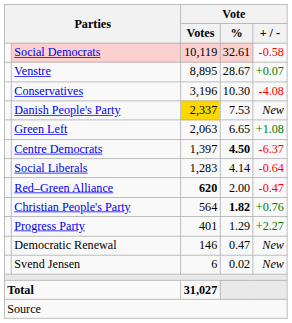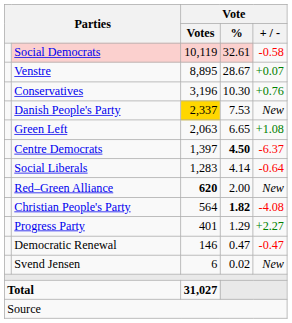(271, 91) -4.08 -> (270, 91) +0.76
(271, 187) -0.47 -> (273, 187) New
(270, 206) +0.76 -> (271, 206) -4.08
(273, 245) New -> (271, 245) -0.47
